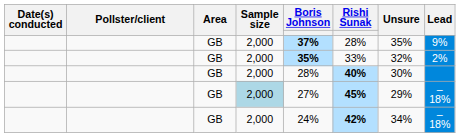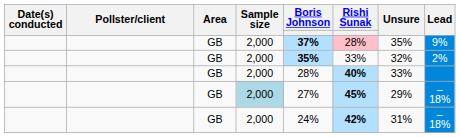(355, 43) no background -> (355, 43) pink background
(401, 74) 30% -> (401, 74) 33%
(401, 120) 34% -> (401, 120) 31%
